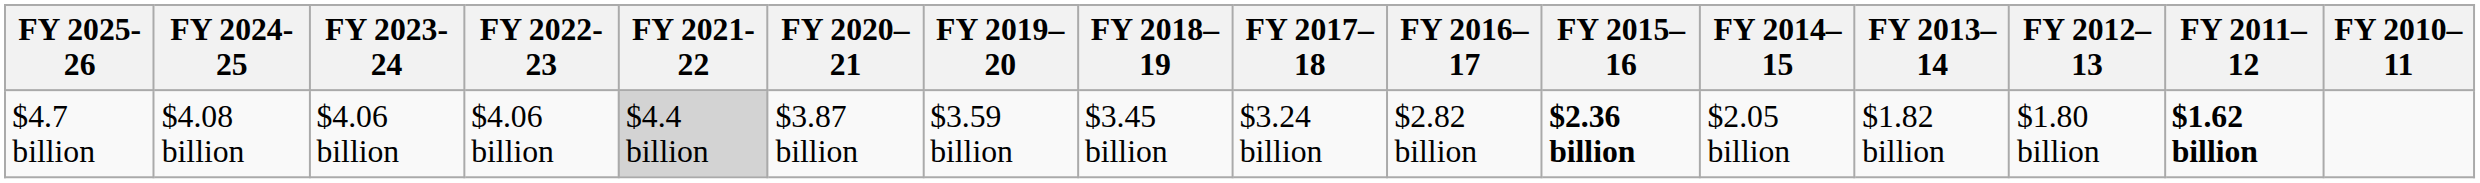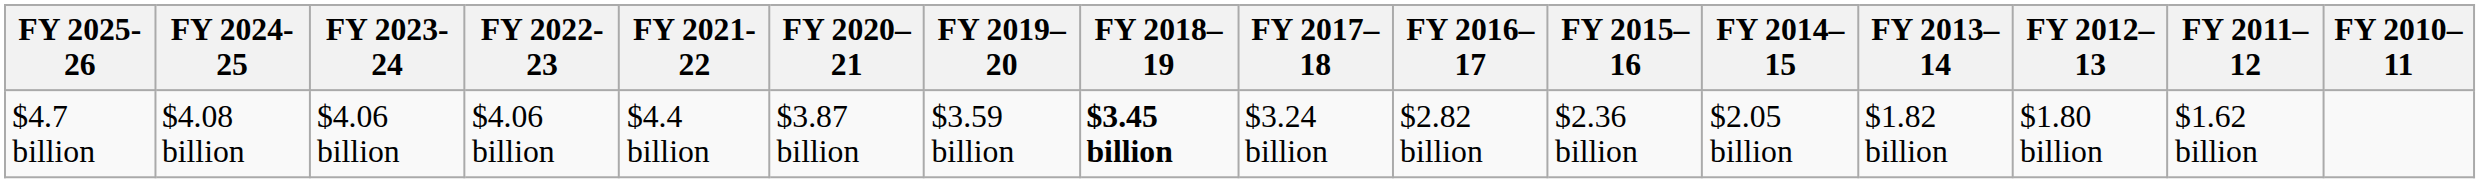(667, 133) lightgrey background -> (668, 133) no background
(1126, 133) normal -> (1130, 133) bold
(1592, 133) bold -> (1596, 133) normal
(2215, 133) bold -> (2216, 133) normal
